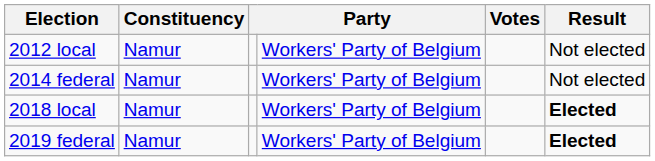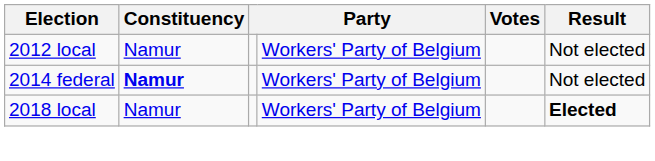(152, 79) normal -> (154, 79) bold
- row: (62, 140)
